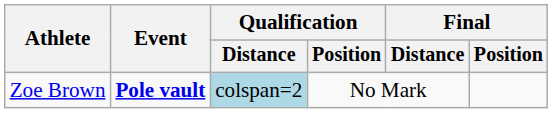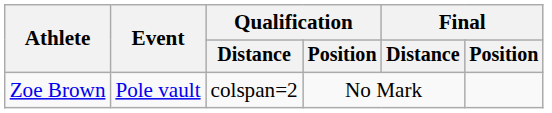(160, 90) bold -> (158, 90) normal
(259, 90) lightblue background -> (254, 90) no background
